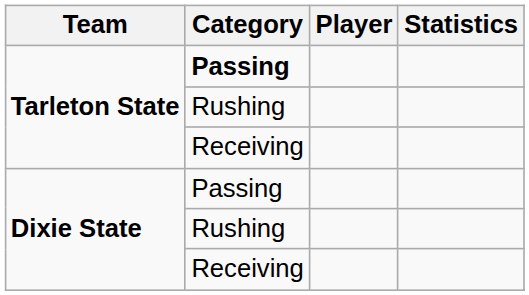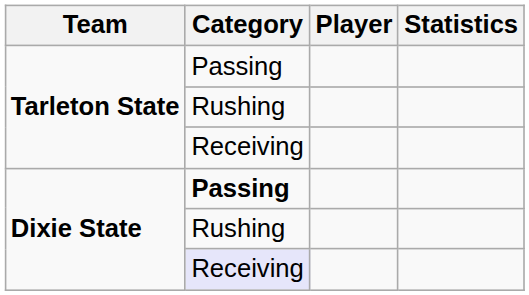(240, 66) bold -> (237, 66) normal
(237, 187) normal -> (240, 187) bold
(248, 268) no background -> (248, 268) lavender background
